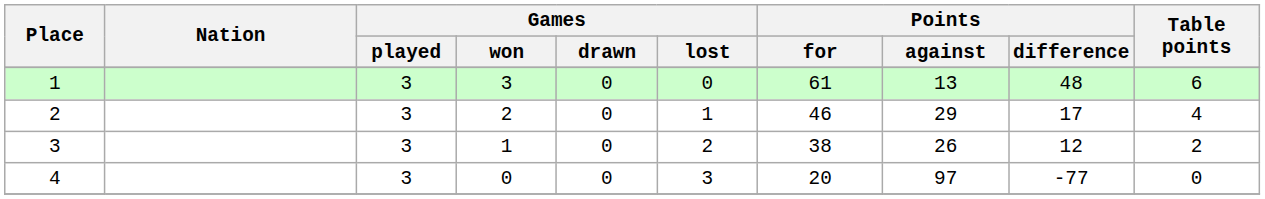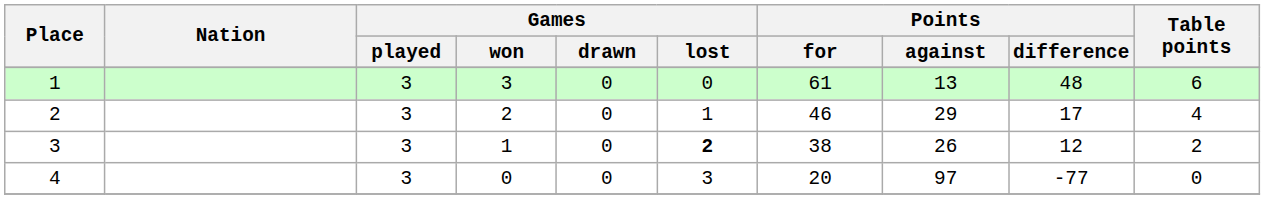(707, 147) normal -> (707, 147) bold
